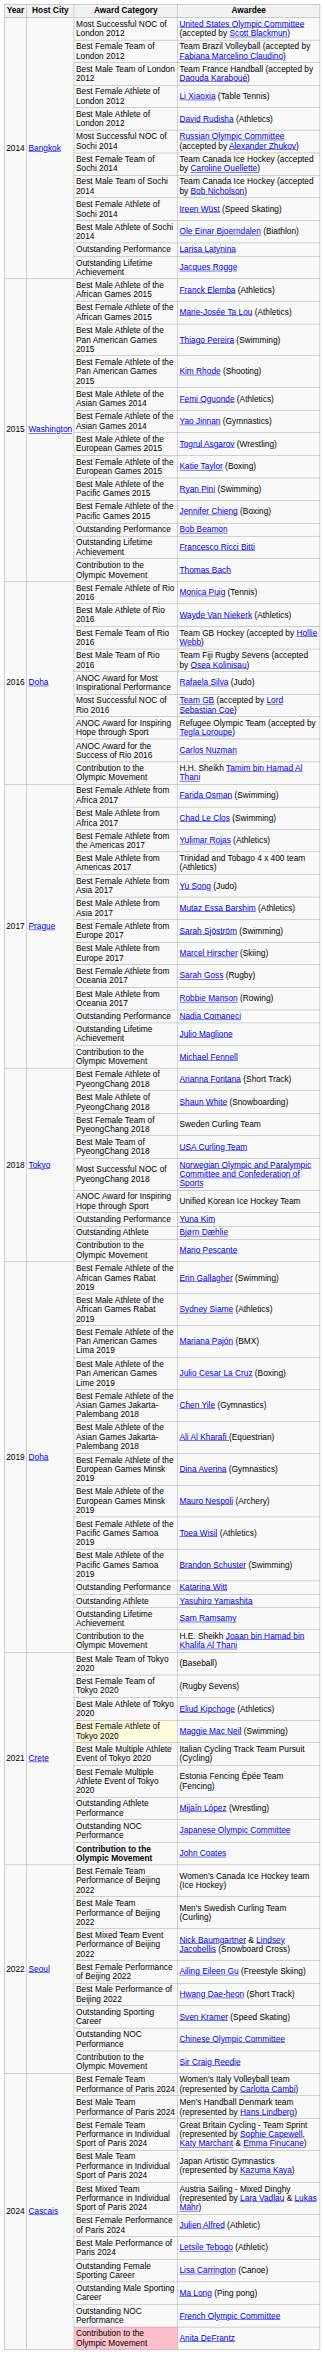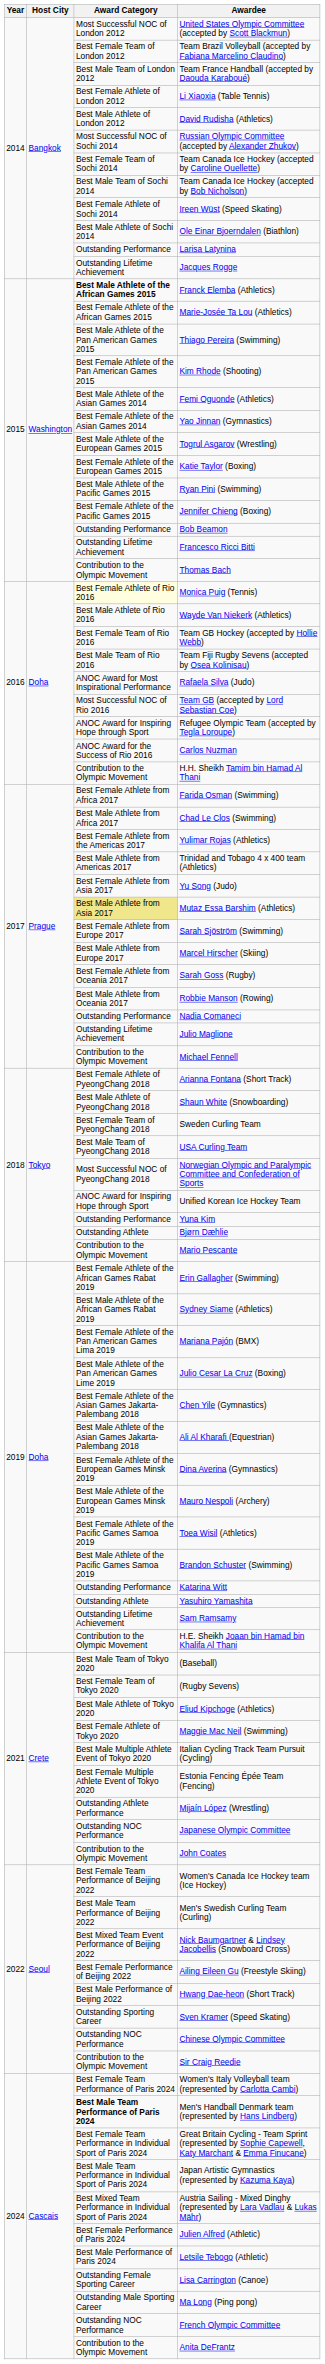(120, 290) normal -> (123, 290) bold
(125, 592) no background -> (125, 592) lightyellow background
(118, 908) no background -> (118, 908) khaki background
(118, 1731) lightyellow background -> (118, 1731) no background
(114, 1853) bold -> (112, 1853) normal
(125, 2107) normal -> (118, 2112) bold
(112, 2338) pink background -> (112, 2347) no background
